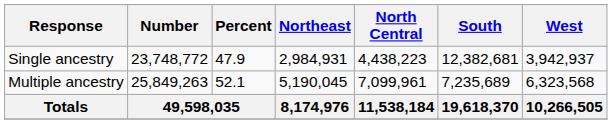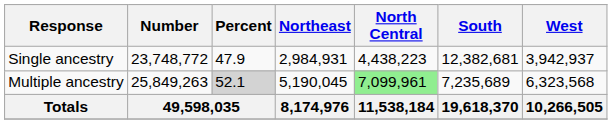(230, 83) no background -> (230, 83) lightgrey background
(392, 83) no background -> (392, 83) lightgreen background
